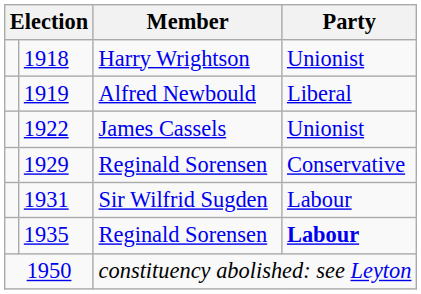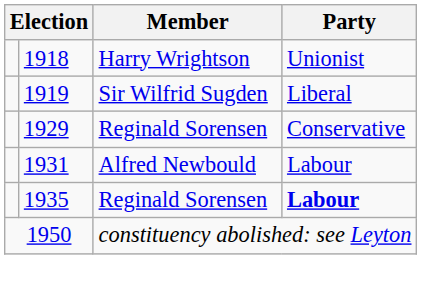(177, 93) Alfred Newbould -> (183, 93) Sir Wilfrid Sugden
- row: (46, 128)
(183, 199) Sir Wilfrid Sugden -> (177, 164) Alfred Newbould
